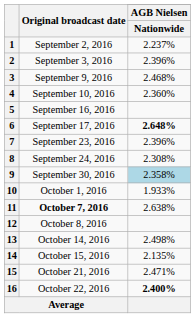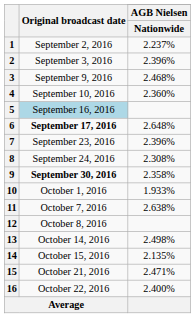(74, 110) no background -> (74, 110) lightblue background
(74, 126) normal -> (74, 126) bold
(159, 126) bold -> (159, 126) normal
(74, 175) normal -> (74, 175) bold
(159, 175) lightblue background -> (159, 175) no background
(74, 207) bold -> (74, 207) normal
(159, 288) bold -> (159, 288) normal
